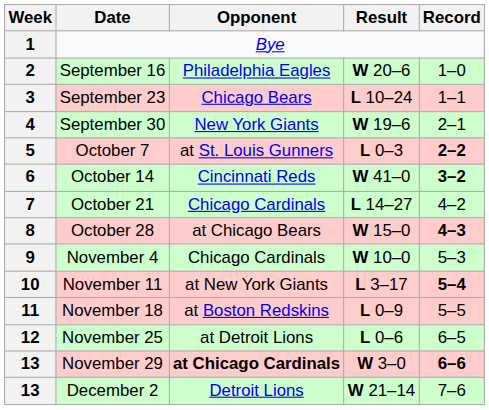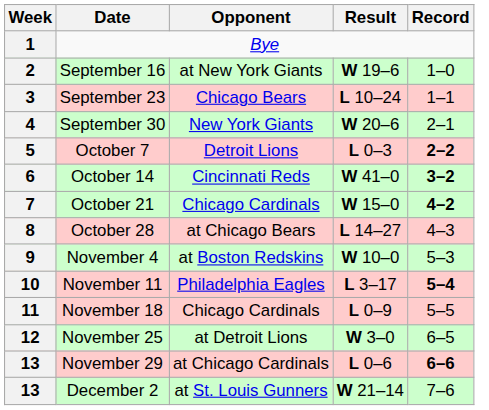(257, 71) Philadelphia Eagles -> (251, 71) at New York Giants
(381, 71) W 20–6 -> (370, 71) W 19–6
(381, 124) W 19–6 -> (370, 124) W 20–6
(257, 151) at St. Louis Gunners -> (251, 151) Detroit Lions
(381, 204) L 14–27 -> (370, 204) W 15–0
(452, 204) normal -> (441, 204) bold
(381, 230) W 15–0 -> (370, 230) L 14–27
(452, 230) bold -> (441, 230) normal
(257, 257) Chicago Cardinals -> (251, 257) at Boston Redskins
(257, 284) at New York Giants -> (251, 284) Philadelphia Eagles
(257, 310) at Boston Redskins -> (251, 310) Chicago Cardinals
(381, 337) L 0–6 -> (370, 337) W 3–0
(257, 364) bold -> (251, 364) normal
(381, 364) W 3–0 -> (370, 364) L 0–6
(257, 390) Detroit Lions -> (251, 390) at St. Louis Gunners
